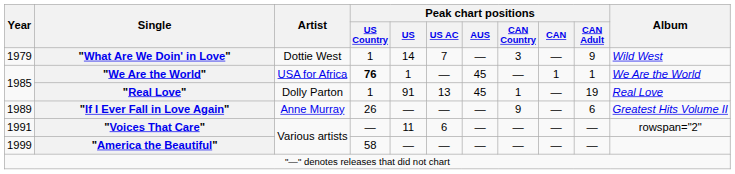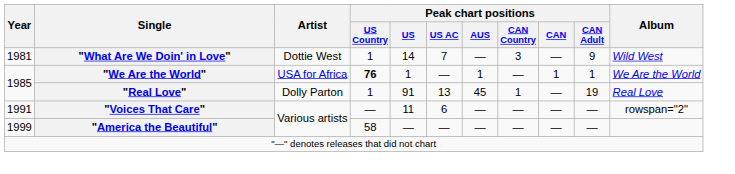(19, 56) 1979 -> (19, 56) 1981
(480, 74) 45 -> (480, 74) 1
- row: (155, 109)
